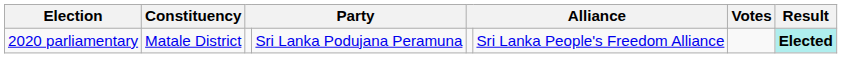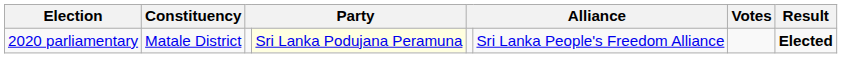(359, 40) no background -> (359, 40) lightyellow background
(806, 40) paleturquoise background -> (806, 40) no background
